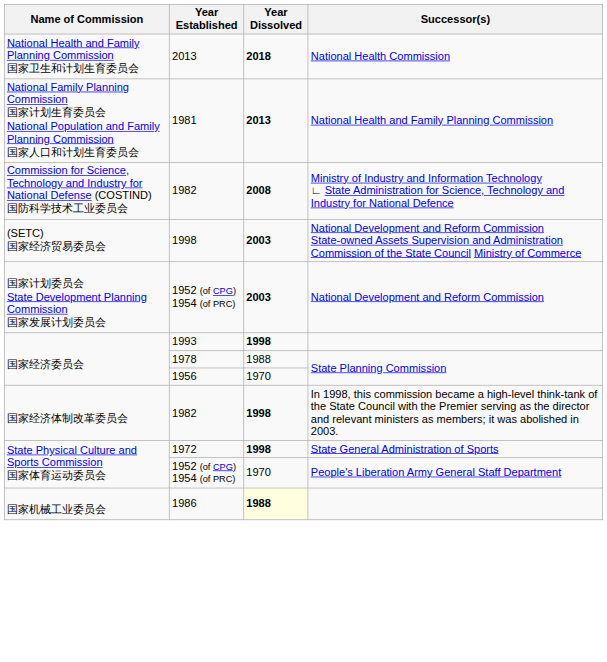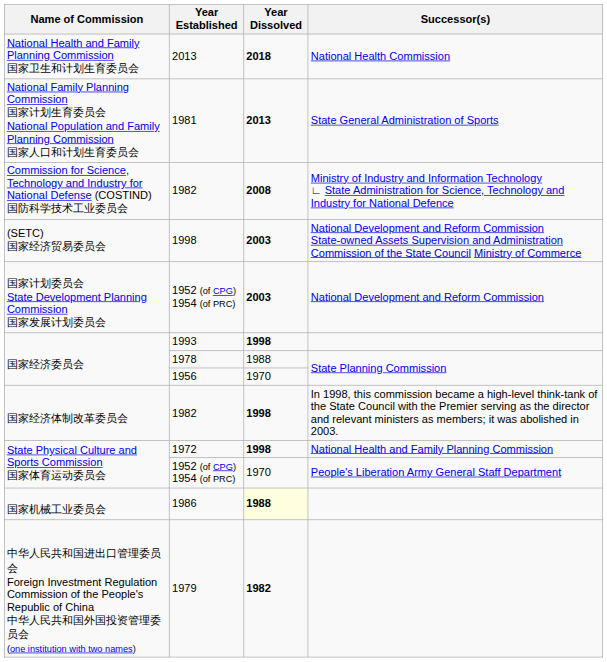(432, 120) National Health and Family Planning Commission -> (405, 120) State General Administration of Sports
(405, 449) State General Administration of Sports -> (432, 449) National Health and Family Planning Commission
+ row: (84, 601)
